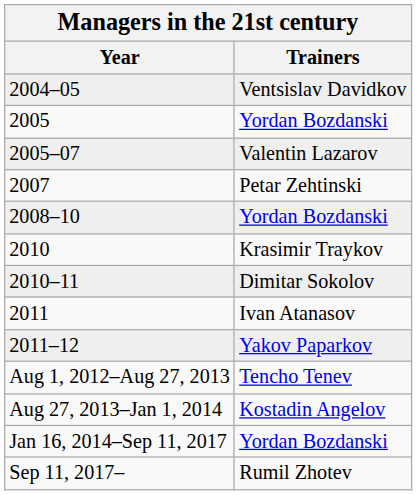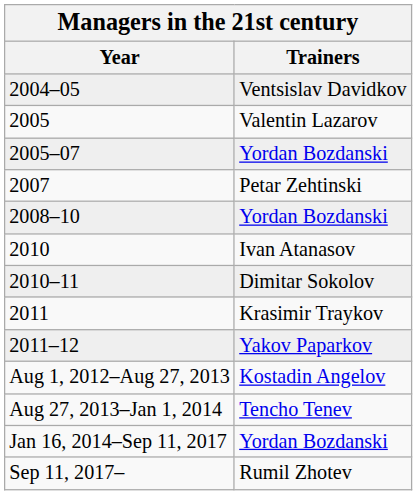(314, 121) Yordan Bozdanski -> (308, 121) Valentin Lazarov
(308, 153) Valentin Lazarov -> (314, 153) Yordan Bozdanski
(311, 249) Krasimir Traykov -> (297, 249) Ivan Atanasov
(297, 313) Ivan Atanasov -> (311, 313) Krasimir Traykov
(296, 377) Tencho Tenev -> (312, 377) Kostadin Angelov
(312, 409) Kostadin Angelov -> (296, 409) Tencho Tenev
